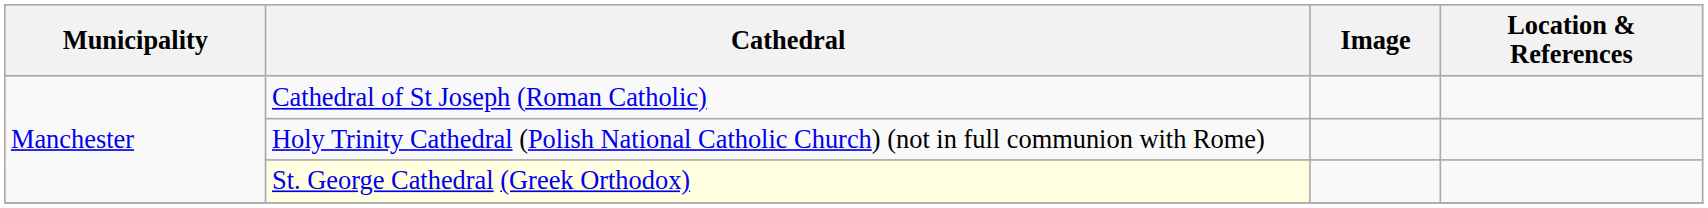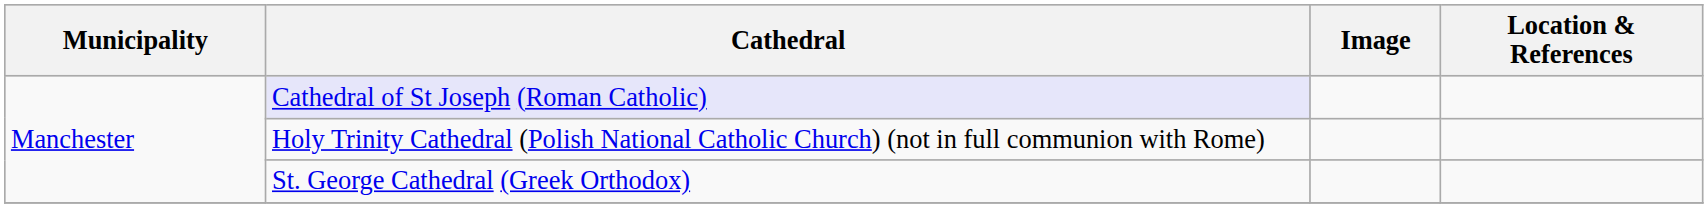(489, 97) no background -> (489, 97) lavender background
(481, 180) lightyellow background -> (481, 180) no background
